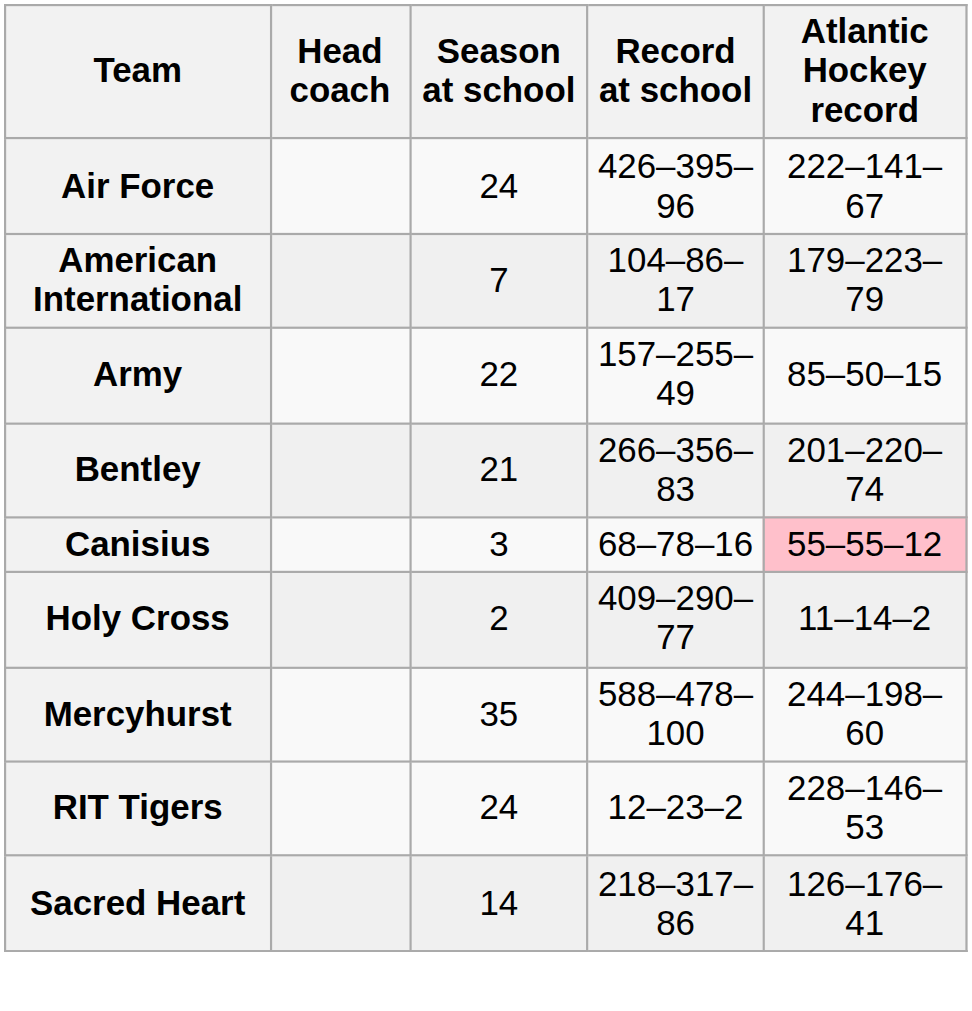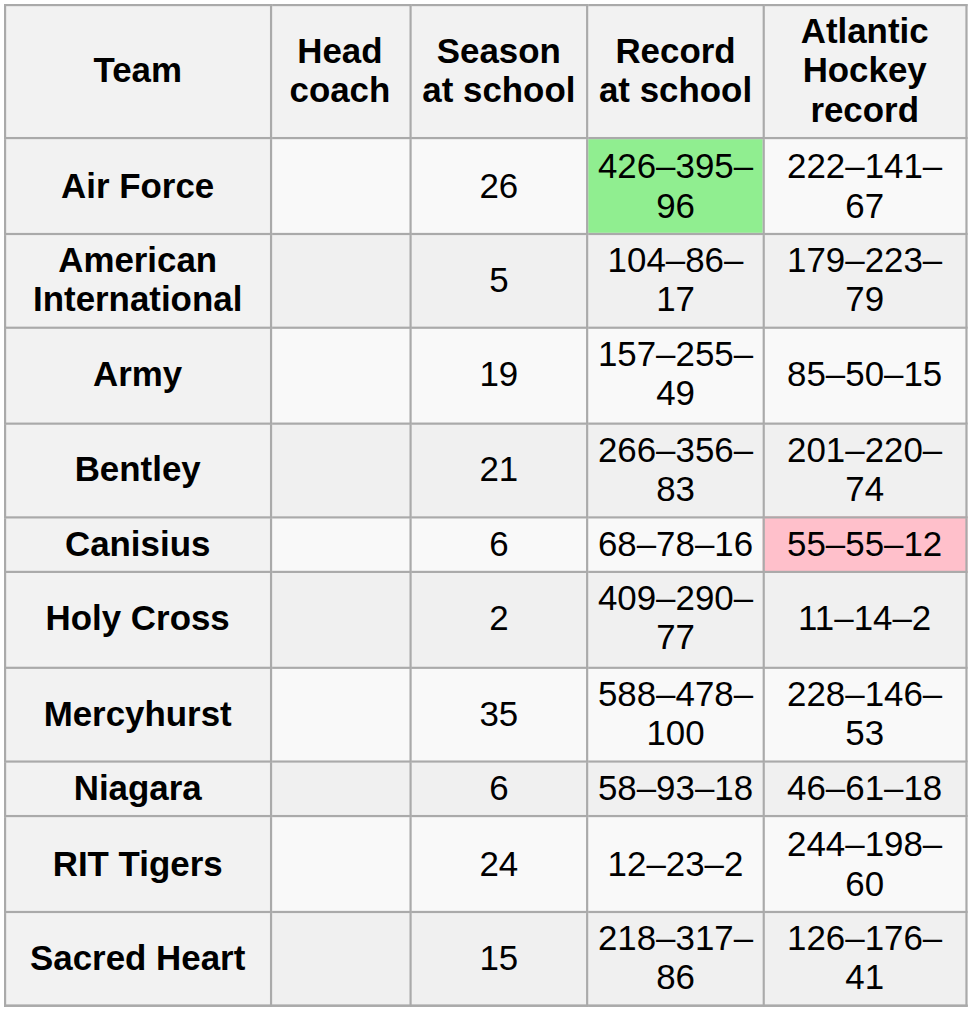(499, 185) 24 -> (499, 185) 26
(676, 185) no background -> (676, 185) lightgreen background
(499, 280) 7 -> (499, 280) 5
(499, 374) 22 -> (499, 374) 19
(499, 544) 3 -> (499, 544) 6
(865, 713) 244–198–60 -> (865, 713) 228–146–53
+ row: (138, 788)
(865, 808) 228–146–53 -> (865, 863) 244–198–60
(499, 902) 14 -> (499, 958) 15
